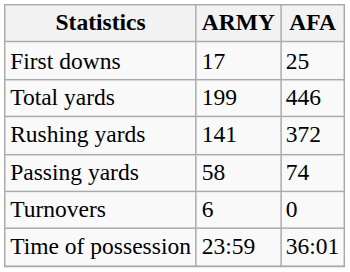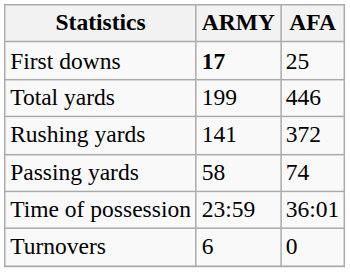(214, 60) normal -> (214, 60) bold
rows swapped: (58, 209) <-> (101, 246)
